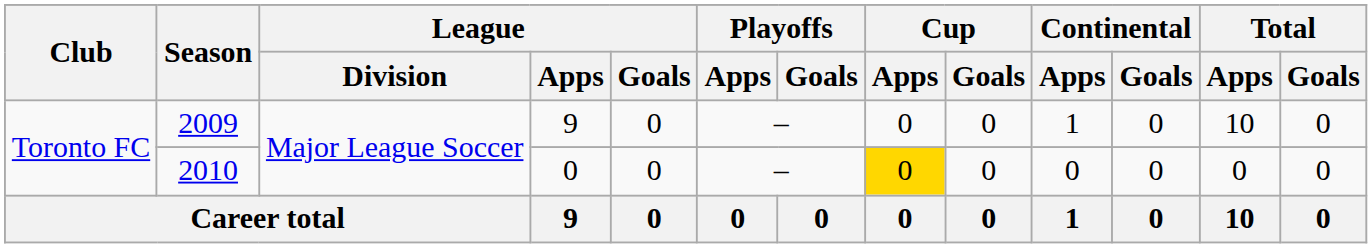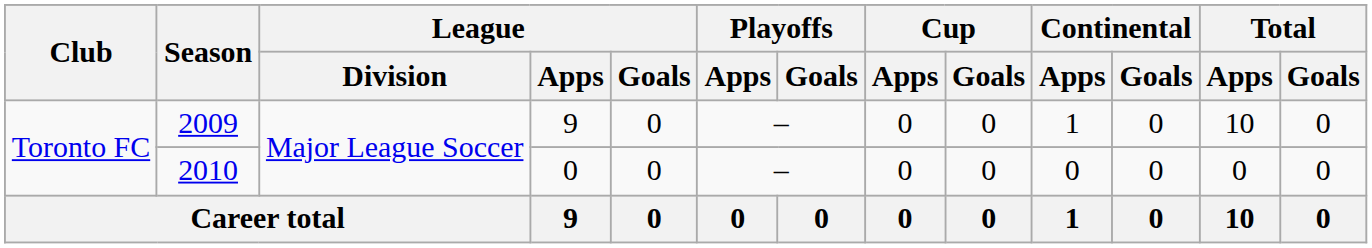(905, 170) gold background -> (905, 170) no background
